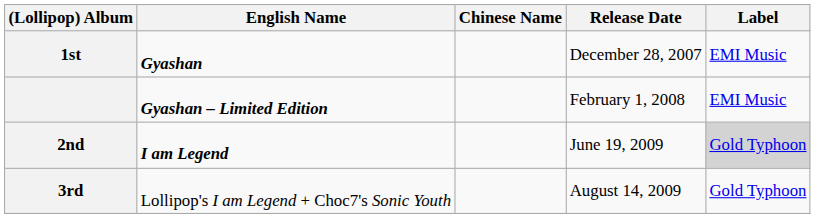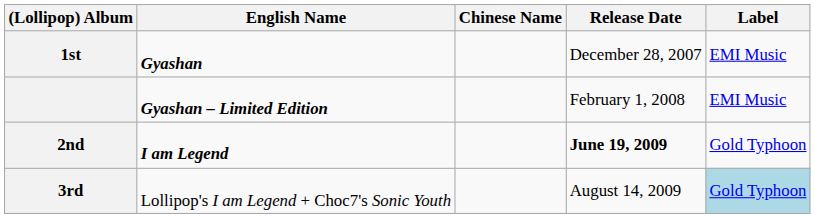(617, 145) normal -> (618, 145) bold
(758, 145) lightgrey background -> (758, 145) no background
(758, 190) no background -> (758, 190) lightblue background
